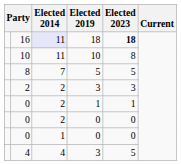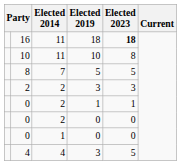(60, 40) lavender background -> (60, 40) no background
